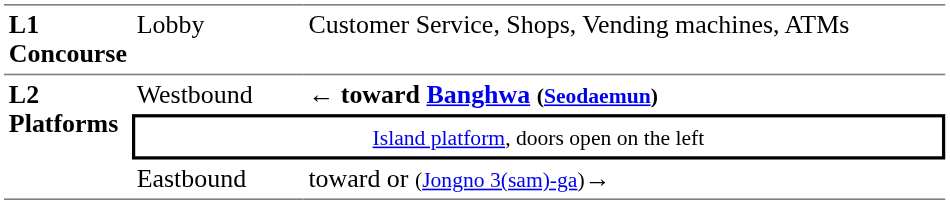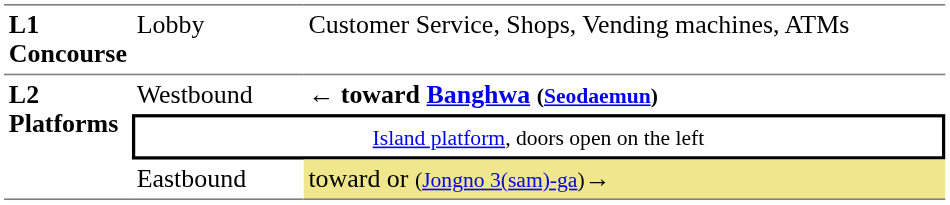(459, 178) no background -> (459, 178) khaki background
